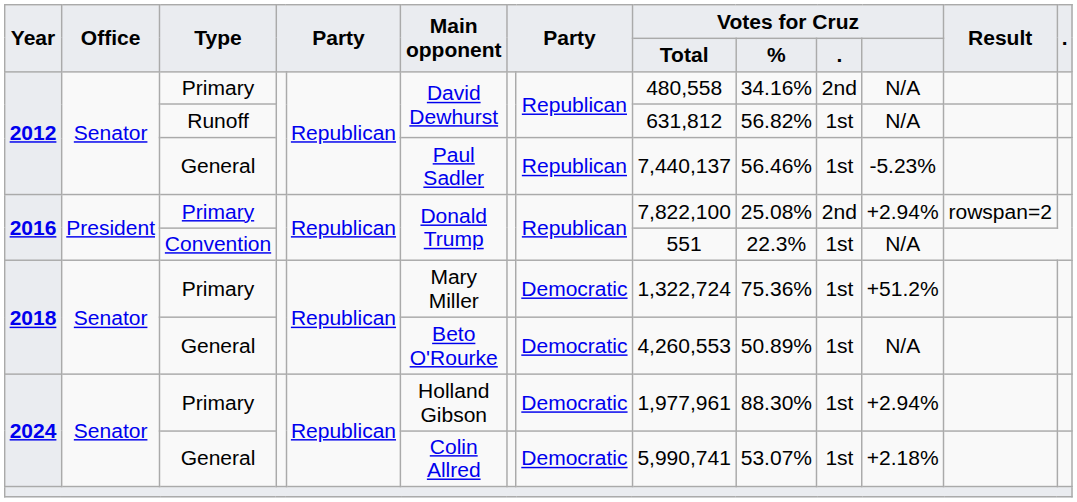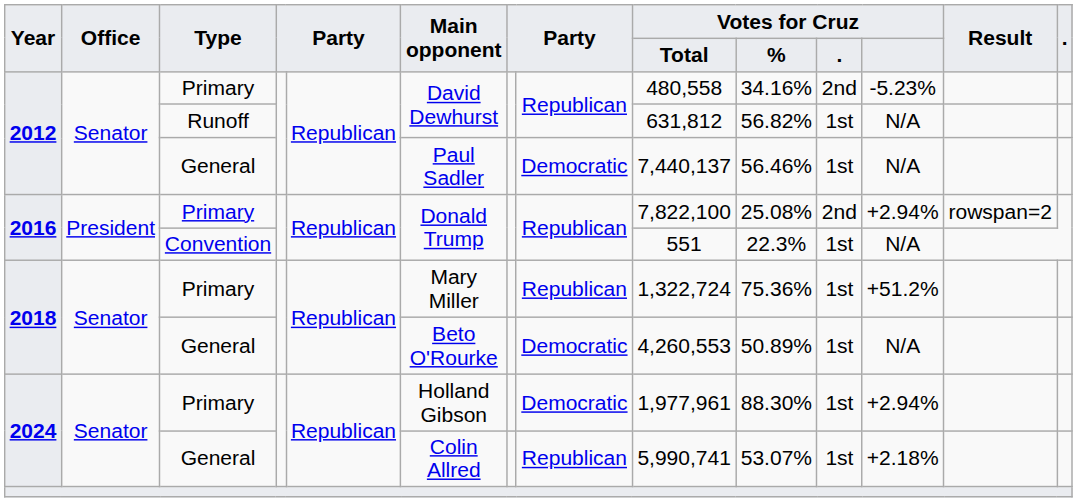(903, 88) N/A -> (903, 88) -5.23%
(574, 166) Republican -> (574, 166) Democratic
(903, 166) -5.23% -> (903, 166) N/A
(574, 289) Democratic -> (574, 289) Republican
(574, 459) Democratic -> (574, 459) Republican
